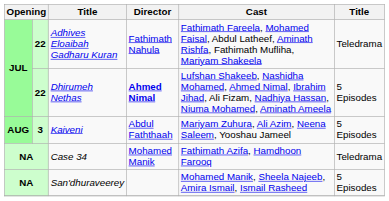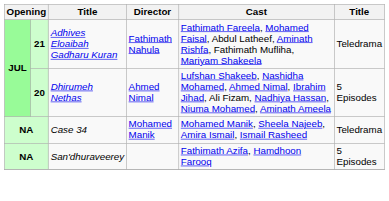(40, 44) 22 -> (40, 44) 21
(40, 92) 22 -> (40, 92) 20
(145, 92) bold -> (144, 92) normal
- row: (67, 130)
(241, 156) Fathimath Azifa, Hamdhoon Farooq -> (253, 130) Mohamed Manik, Sheela Najeeb, Amira Ismail, Ismail Rasheed
(253, 182) Mohamed Manik, Sheela Najeeb, Amira Ismail, Ismail Rasheed -> (241, 156) Fathimath Azifa, Hamdhoon Farooq
